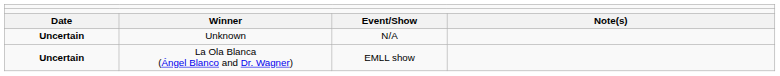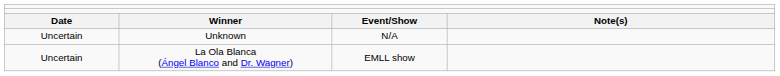(62, 36) bold -> (62, 36) normal
(62, 57) bold -> (62, 57) normal
